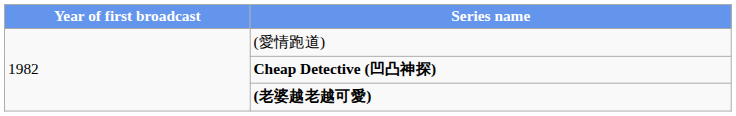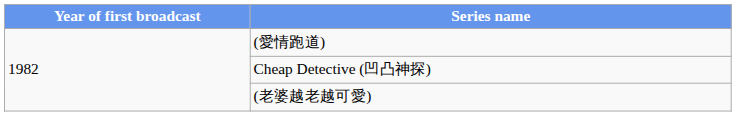(345, 69) bold -> (342, 69) normal
(312, 96) bold -> (312, 96) normal
